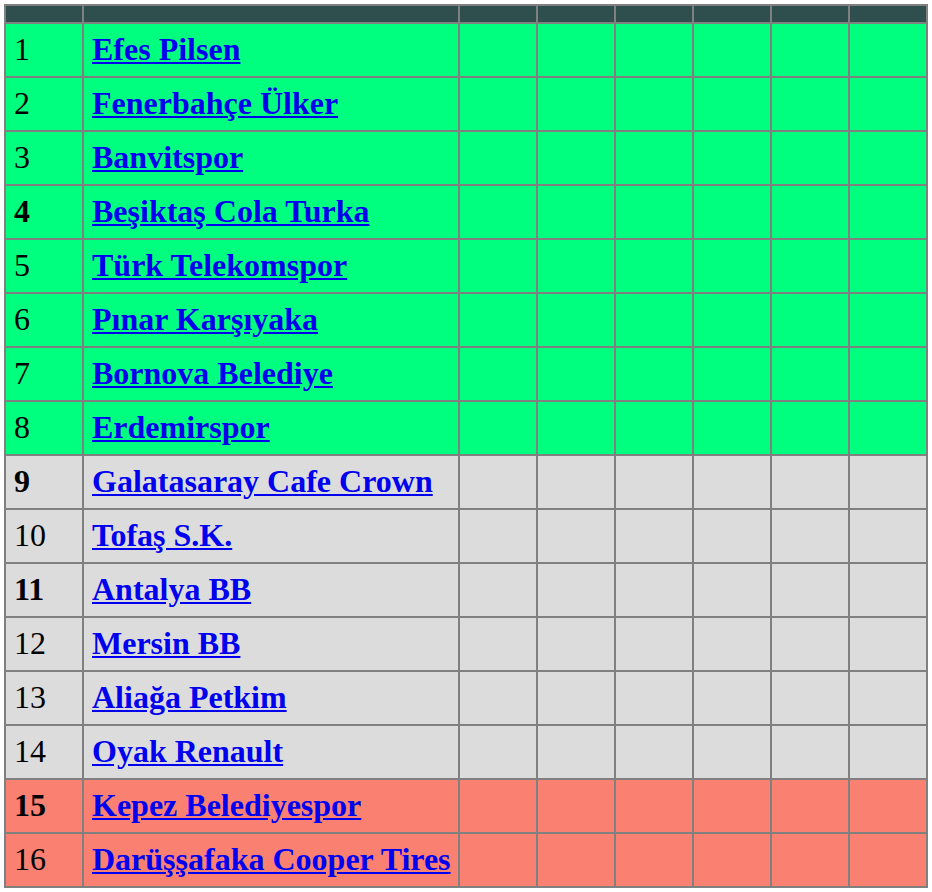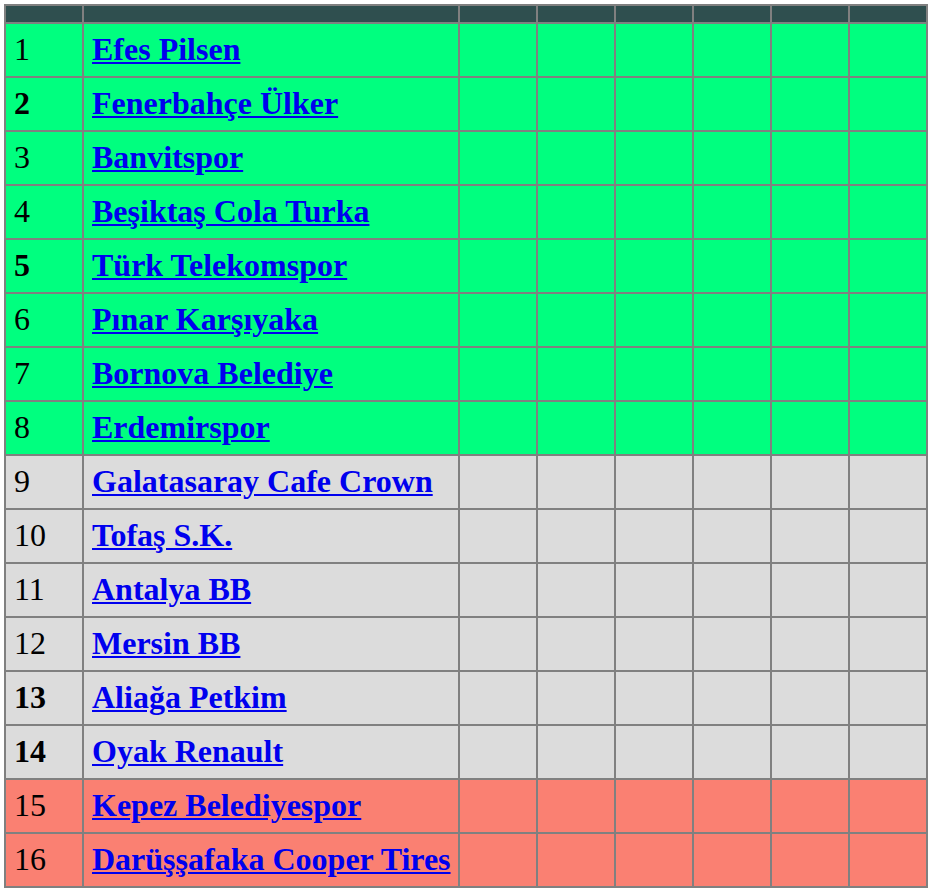(22, 103) normal -> (22, 103) bold
(22, 211) bold -> (22, 211) normal
(22, 265) normal -> (22, 265) bold
(22, 481) bold -> (22, 481) normal
(29, 589) bold -> (29, 589) normal
(30, 697) normal -> (30, 697) bold
(30, 751) normal -> (30, 751) bold
(30, 805) bold -> (30, 805) normal
